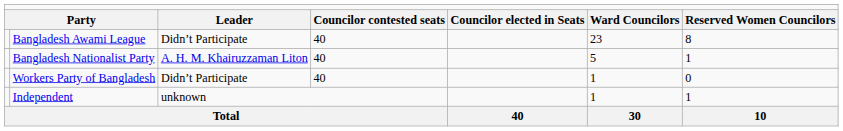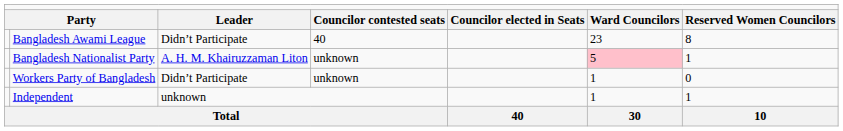(320, 58) 40 -> (336, 58) unknown
(593, 58) no background -> (593, 58) pink background
(320, 77) 40 -> (336, 77) unknown
